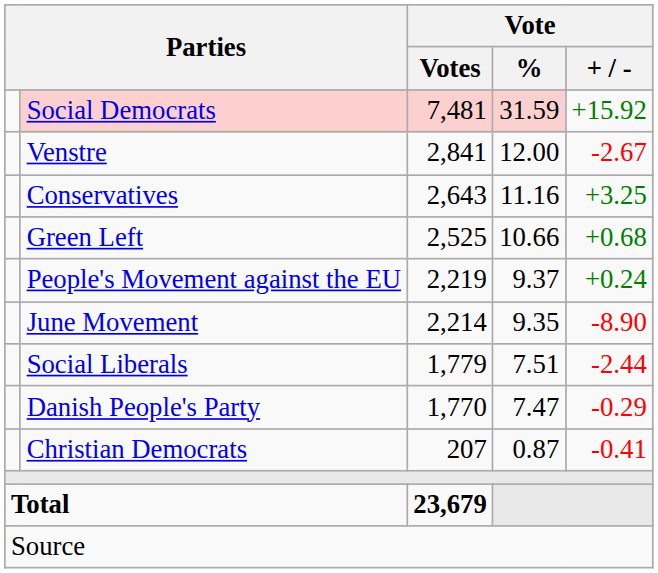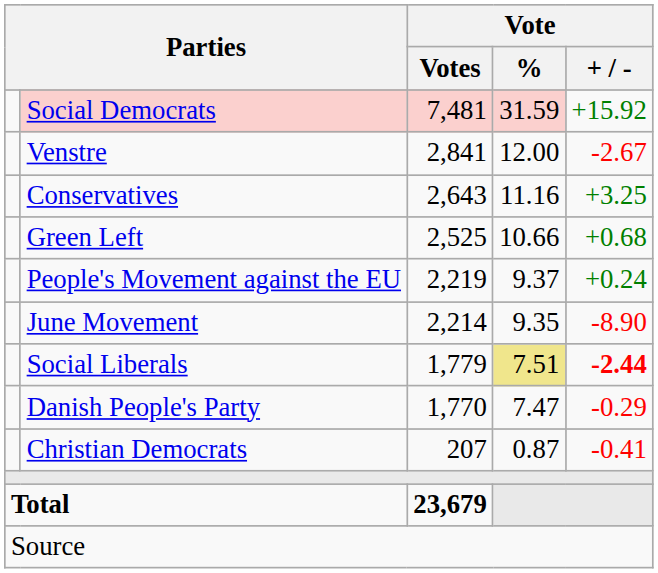(536, 364) no background -> (536, 364) khaki background
(619, 364) normal -> (619, 364) bold
